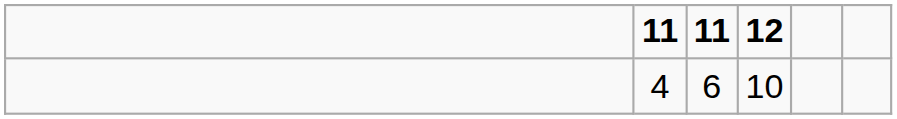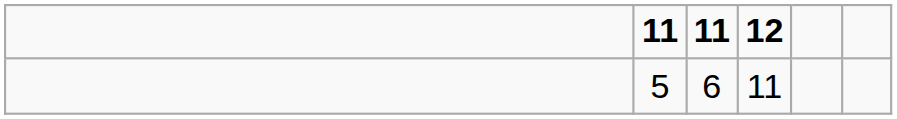(660, 85) 4 -> (660, 85) 5
(765, 85) 10 -> (765, 85) 11
